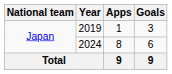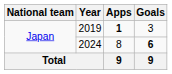(119, 28) normal -> (119, 28) bold
(151, 45) normal -> (151, 45) bold
